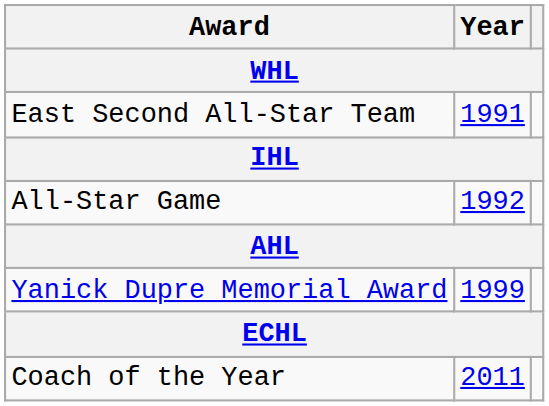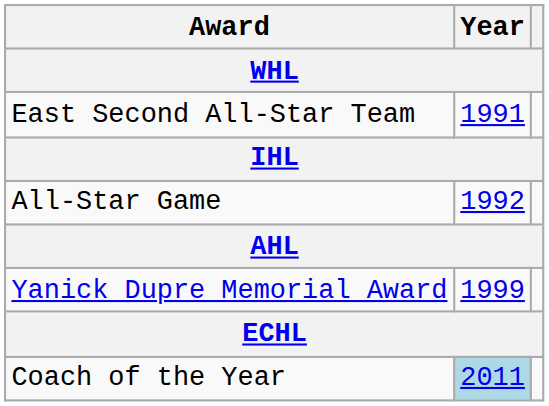(493, 378) no background -> (493, 378) lightblue background
